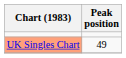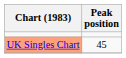(102, 45) 49 -> (102, 45) 45
